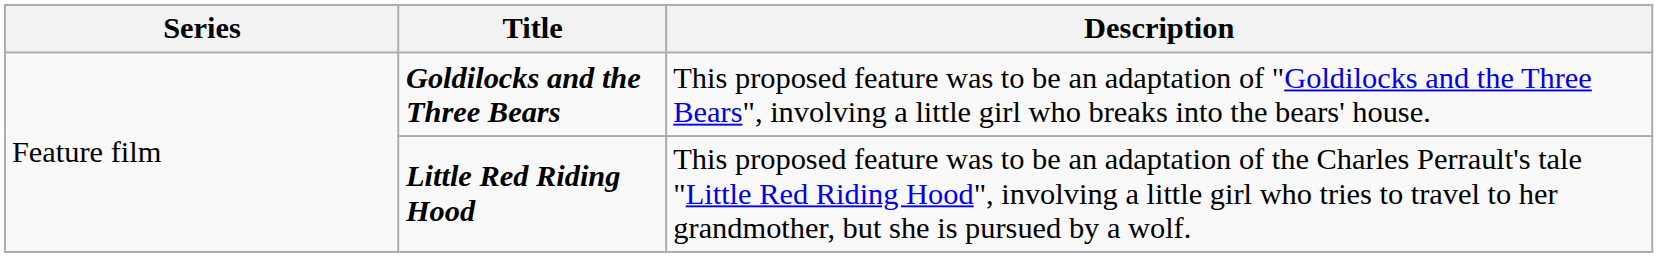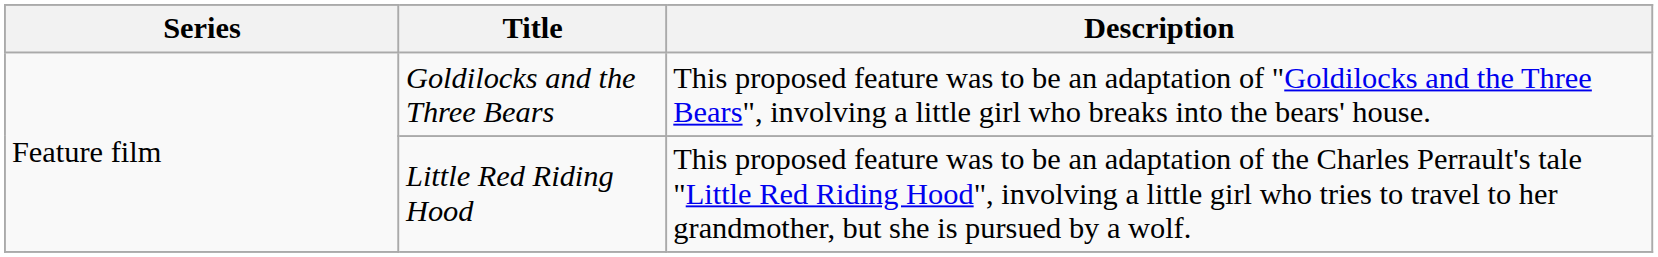(523, 93) bold -> (521, 93) normal
(513, 193) bold -> (510, 193) normal
